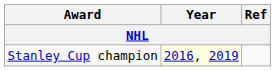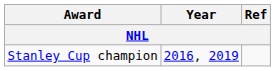(201, 55) lightyellow background -> (201, 55) no background
